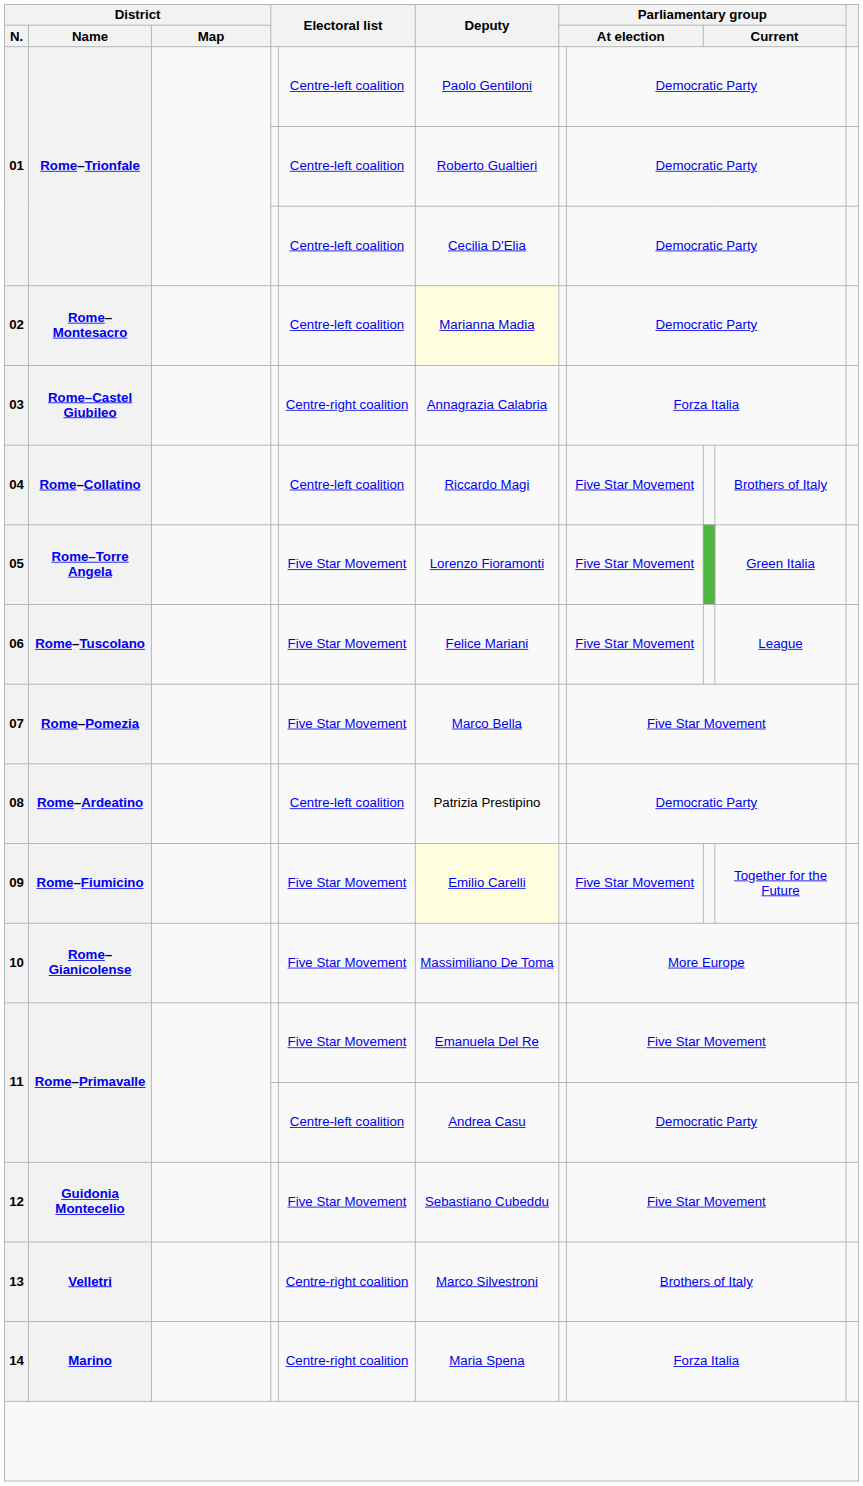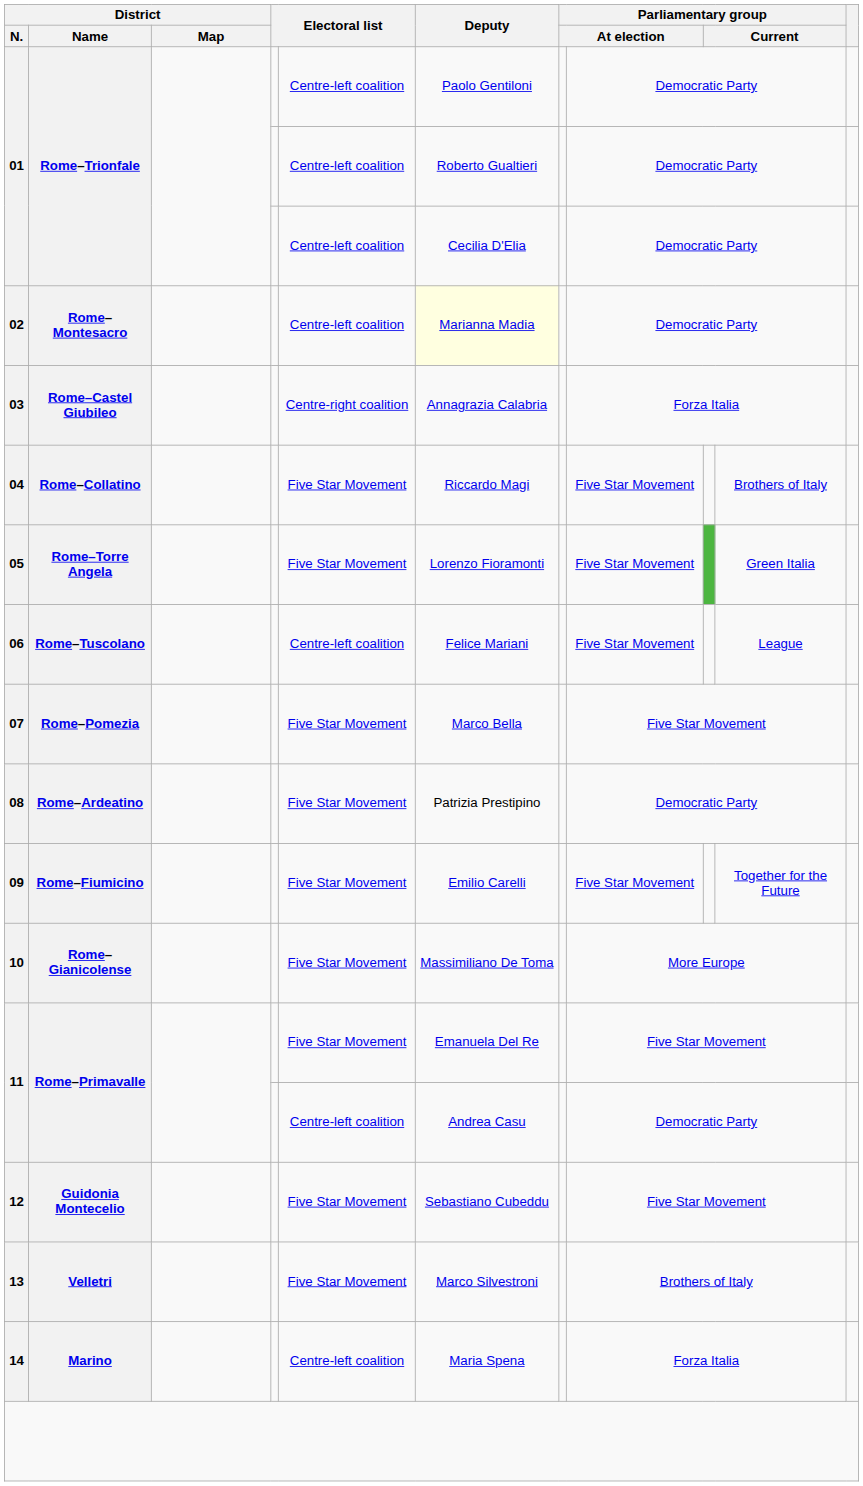(347, 484) Centre-left coalition -> (347, 484) Five Star Movement
(347, 644) Five Star Movement -> (347, 644) Centre-left coalition
(347, 803) Centre-left coalition -> (347, 803) Five Star Movement
(487, 883) lightyellow background -> (487, 883) no background
(347, 1281) Centre-right coalition -> (347, 1281) Five Star Movement
(347, 1361) Centre-right coalition -> (347, 1361) Centre-left coalition
